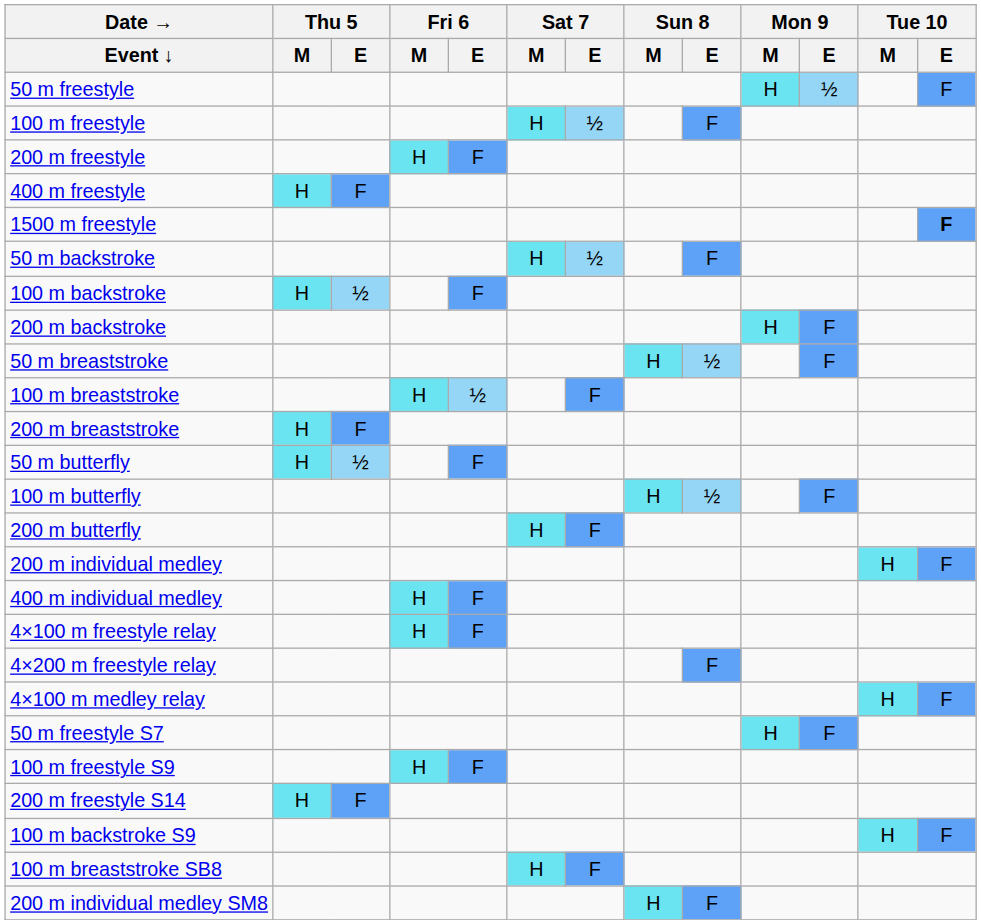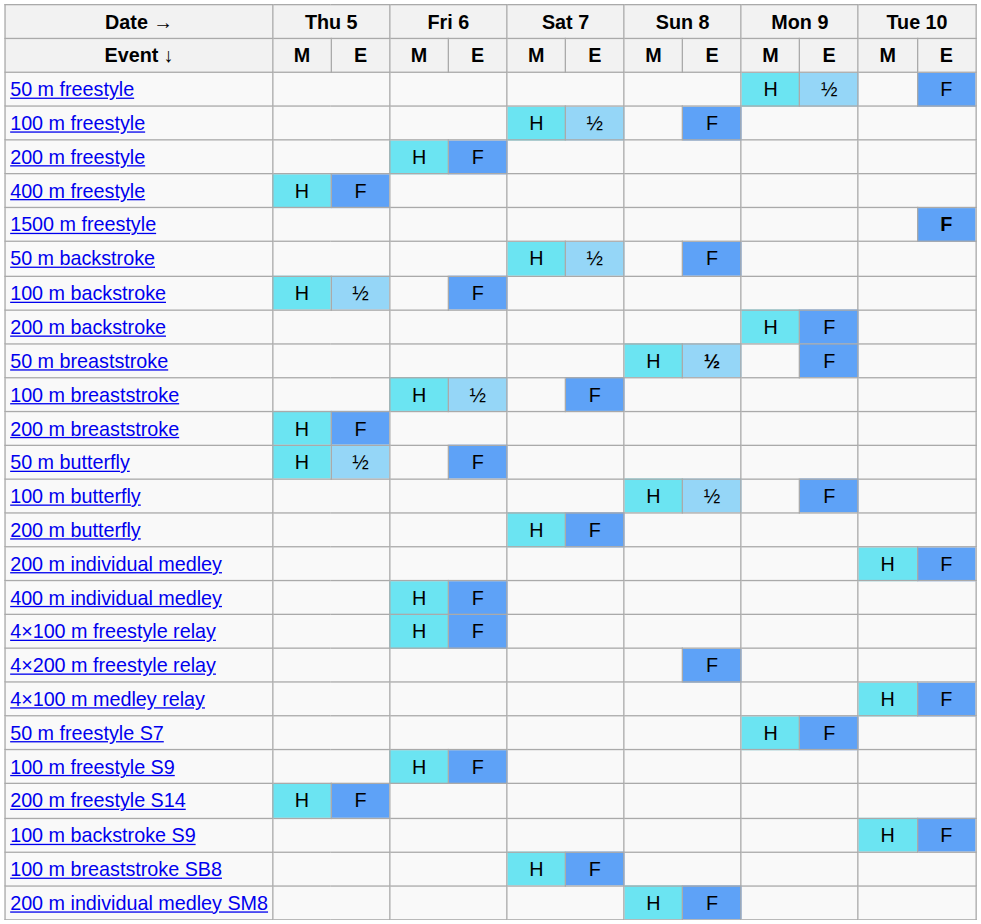(712, 360) normal -> (712, 360) bold
